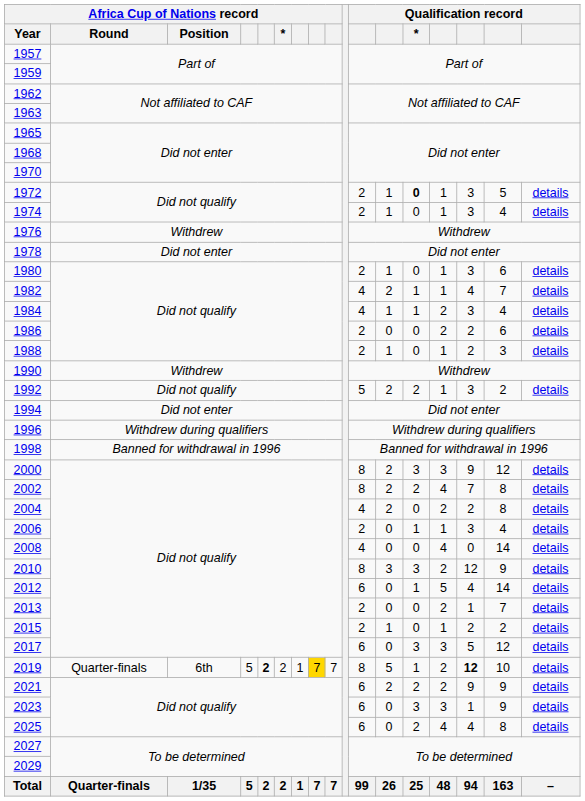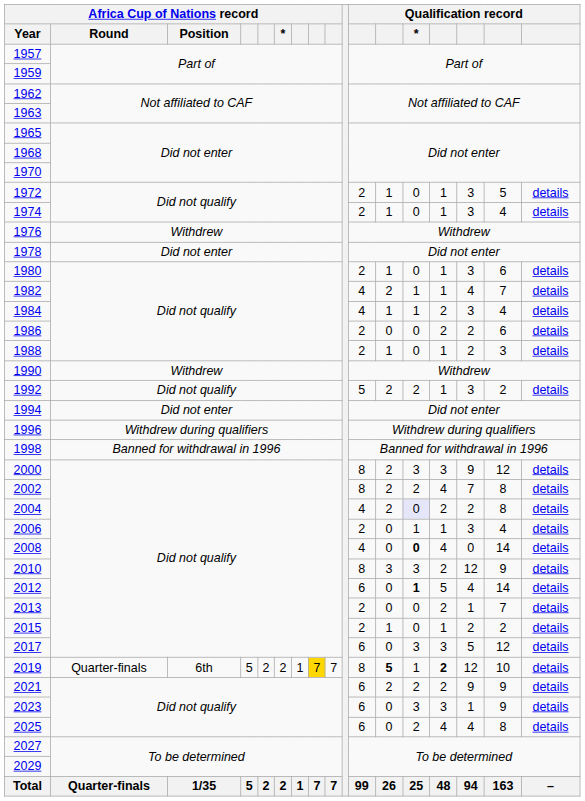(416, 192) bold -> (416, 192) normal
(416, 509) no background -> (416, 509) lavender background
(416, 548) normal -> (416, 548) bold
(416, 588) normal -> (416, 588) bold
(266, 667) bold -> (266, 667) normal
(389, 667) normal -> (389, 667) bold
(444, 667) normal -> (444, 667) bold
(471, 667) bold -> (471, 667) normal
